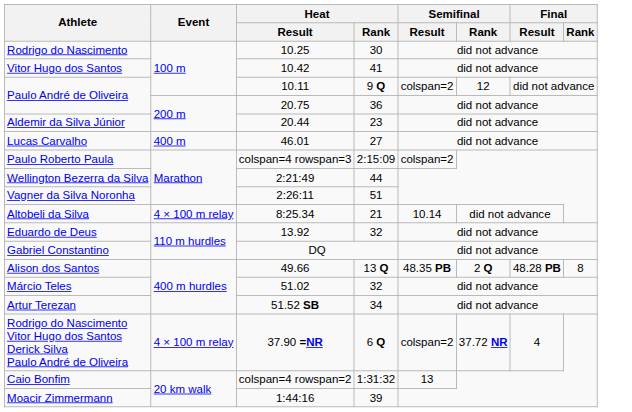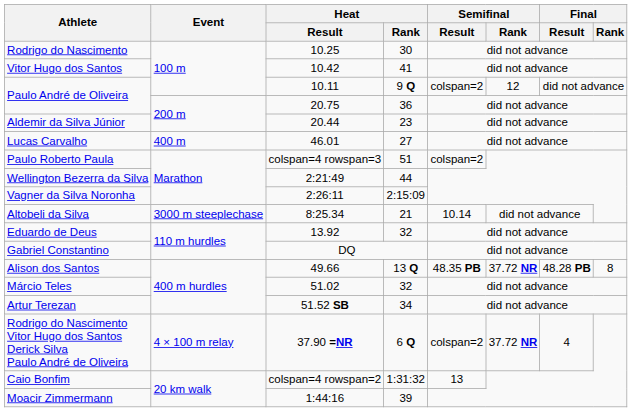(376, 159) 2:15:09 -> (406, 159) 51
(376, 196) 51 -> (406, 196) 2:15:09
(194, 214) 4 × 100 m relay -> (208, 214) 3000 m steeplechase
(483, 269) 2 Q -> (513, 269) 37.72 NR
